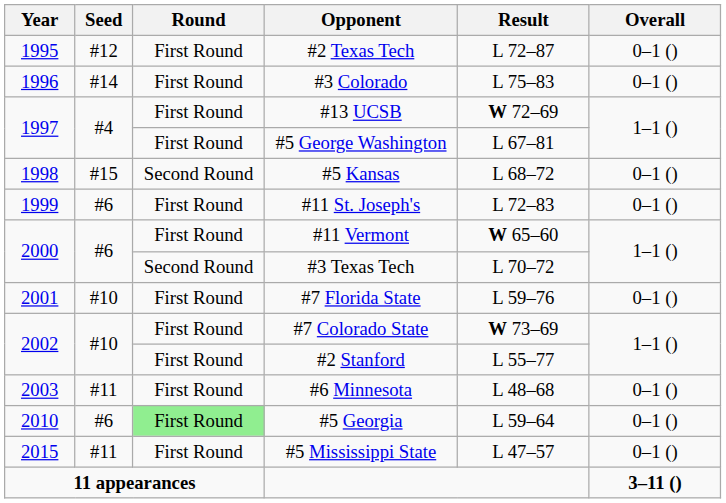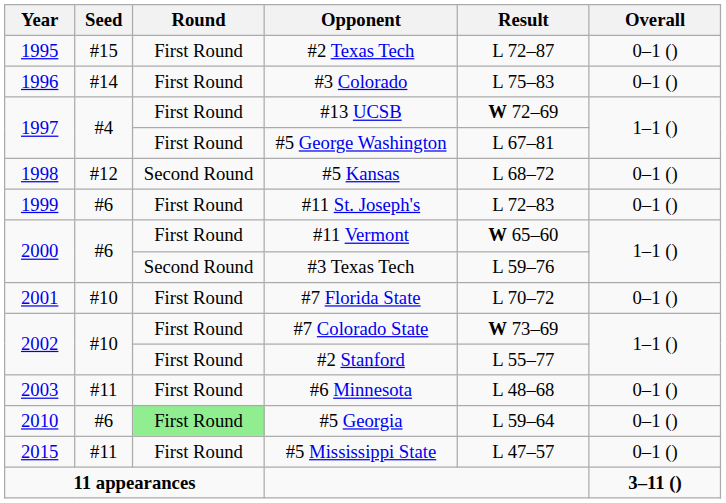(104, 50) #12 -> (104, 50) #15
(104, 174) #15 -> (104, 174) #12
(523, 266) L 70–72 -> (523, 266) L 59–76
(523, 297) L 59–76 -> (523, 297) L 70–72
